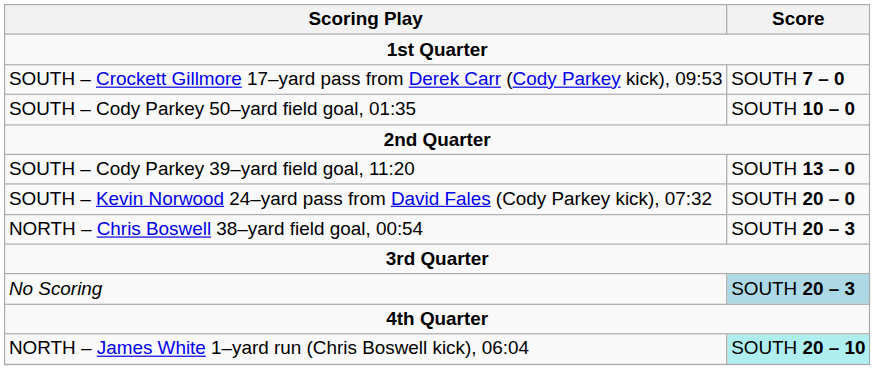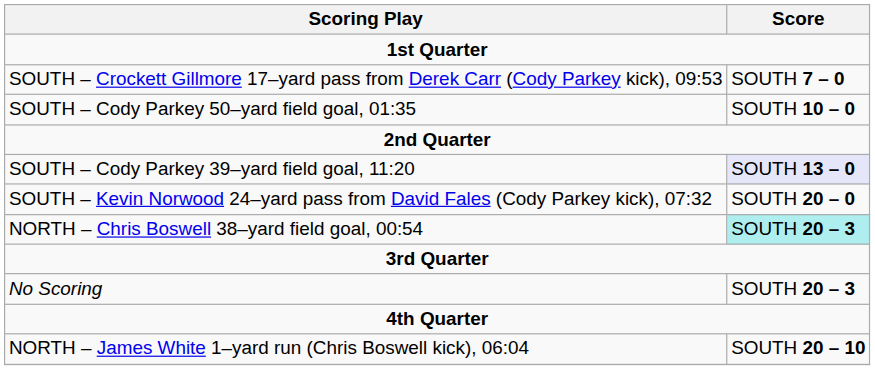(793, 169) no background -> (793, 169) lavender background
(793, 229) no background -> (793, 229) paleturquoise background
(793, 288) lightblue background -> (793, 288) no background
(798, 348) paleturquoise background -> (798, 348) no background
